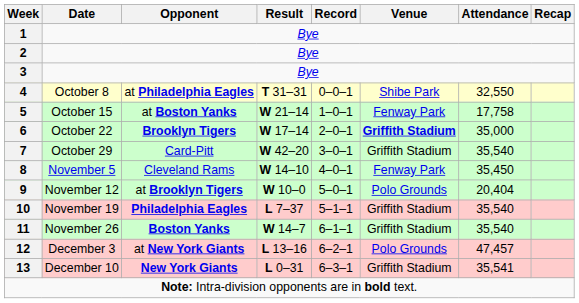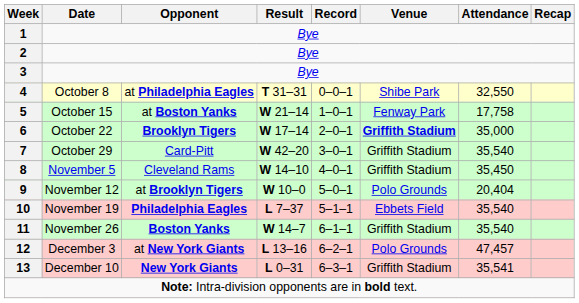(409, 170) Fenway Park -> (409, 170) Griffith Stadium
(409, 209) Griffith Stadium -> (409, 209) Ebbets Field
